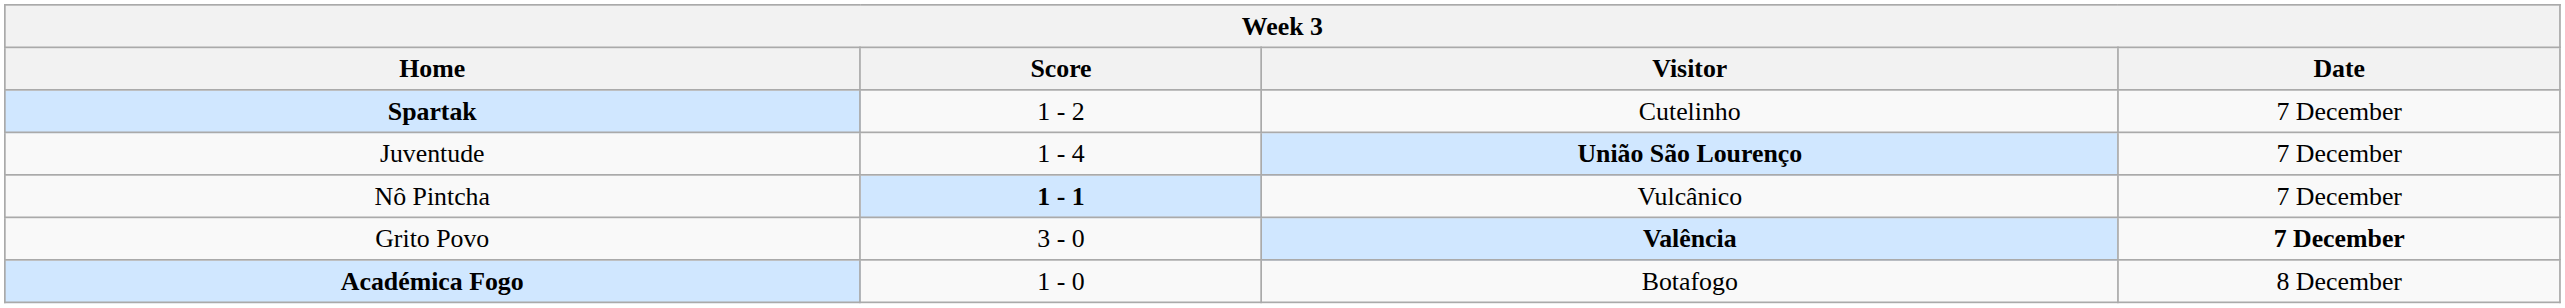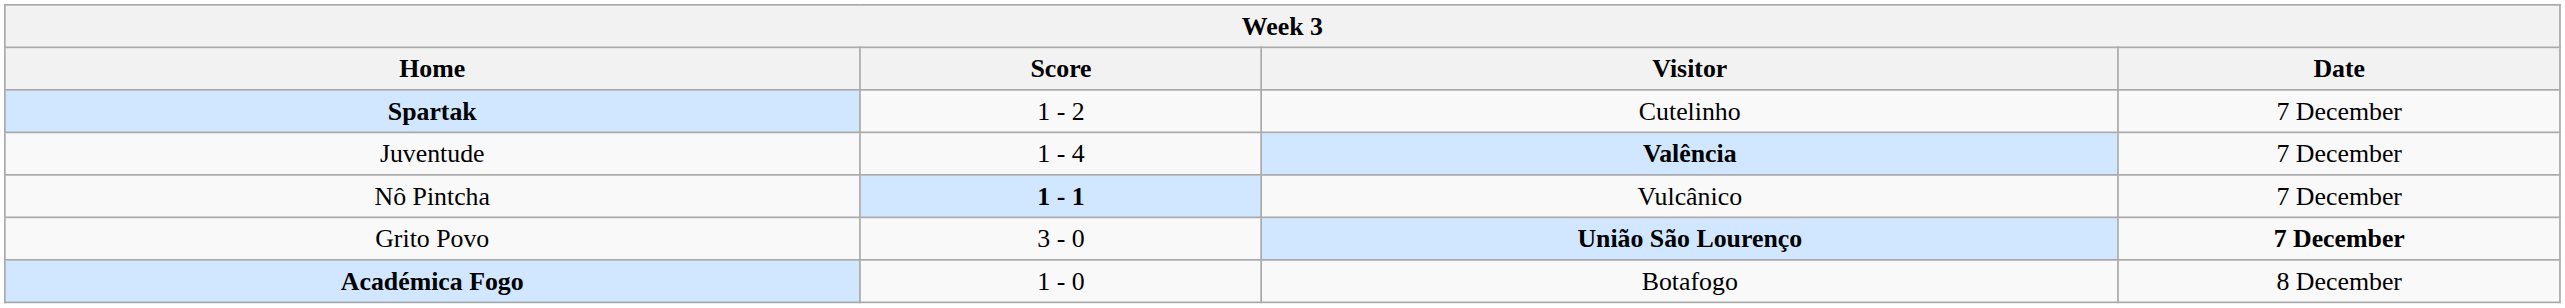(1690, 153) União São Lourenço -> (1690, 153) Valência
(1690, 239) Valência -> (1690, 239) União São Lourenço
